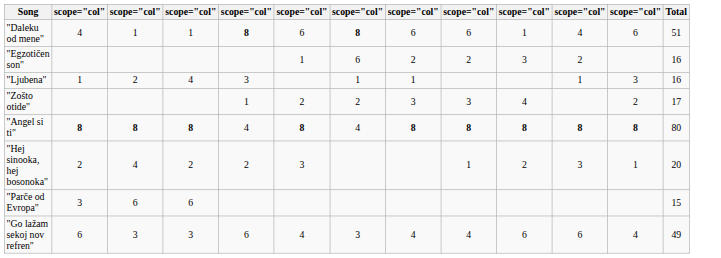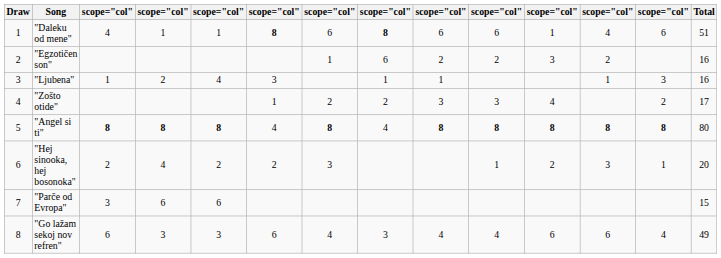+ column: (18, 12)
